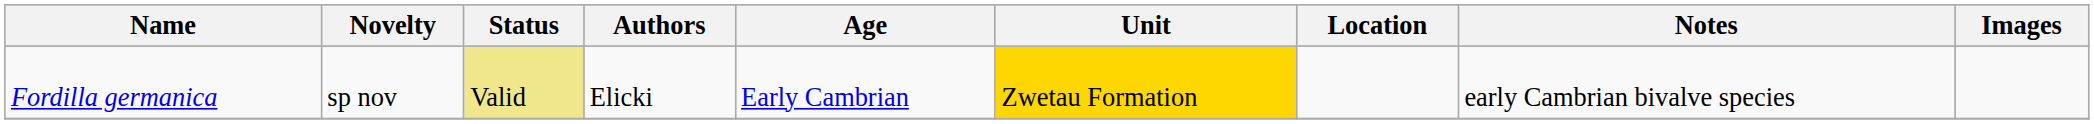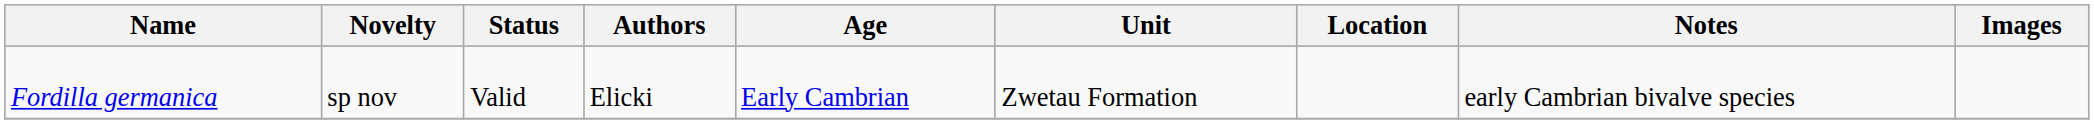(498, 97) khaki background -> (498, 97) no background
(1099, 97) gold background -> (1099, 97) no background
